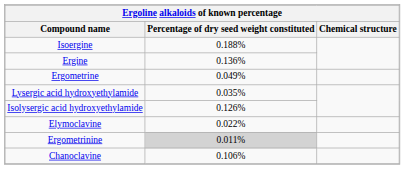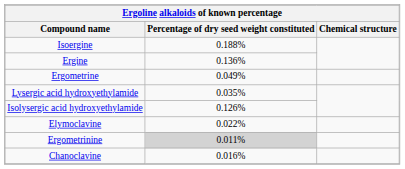(231, 156) 0.106% -> (231, 156) 0.016%
